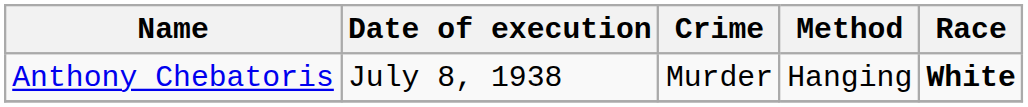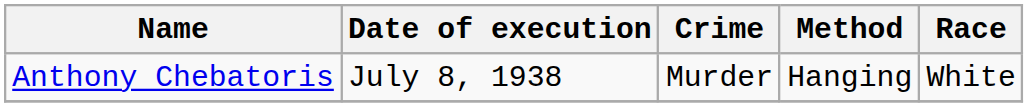(971, 78) bold -> (971, 78) normal
